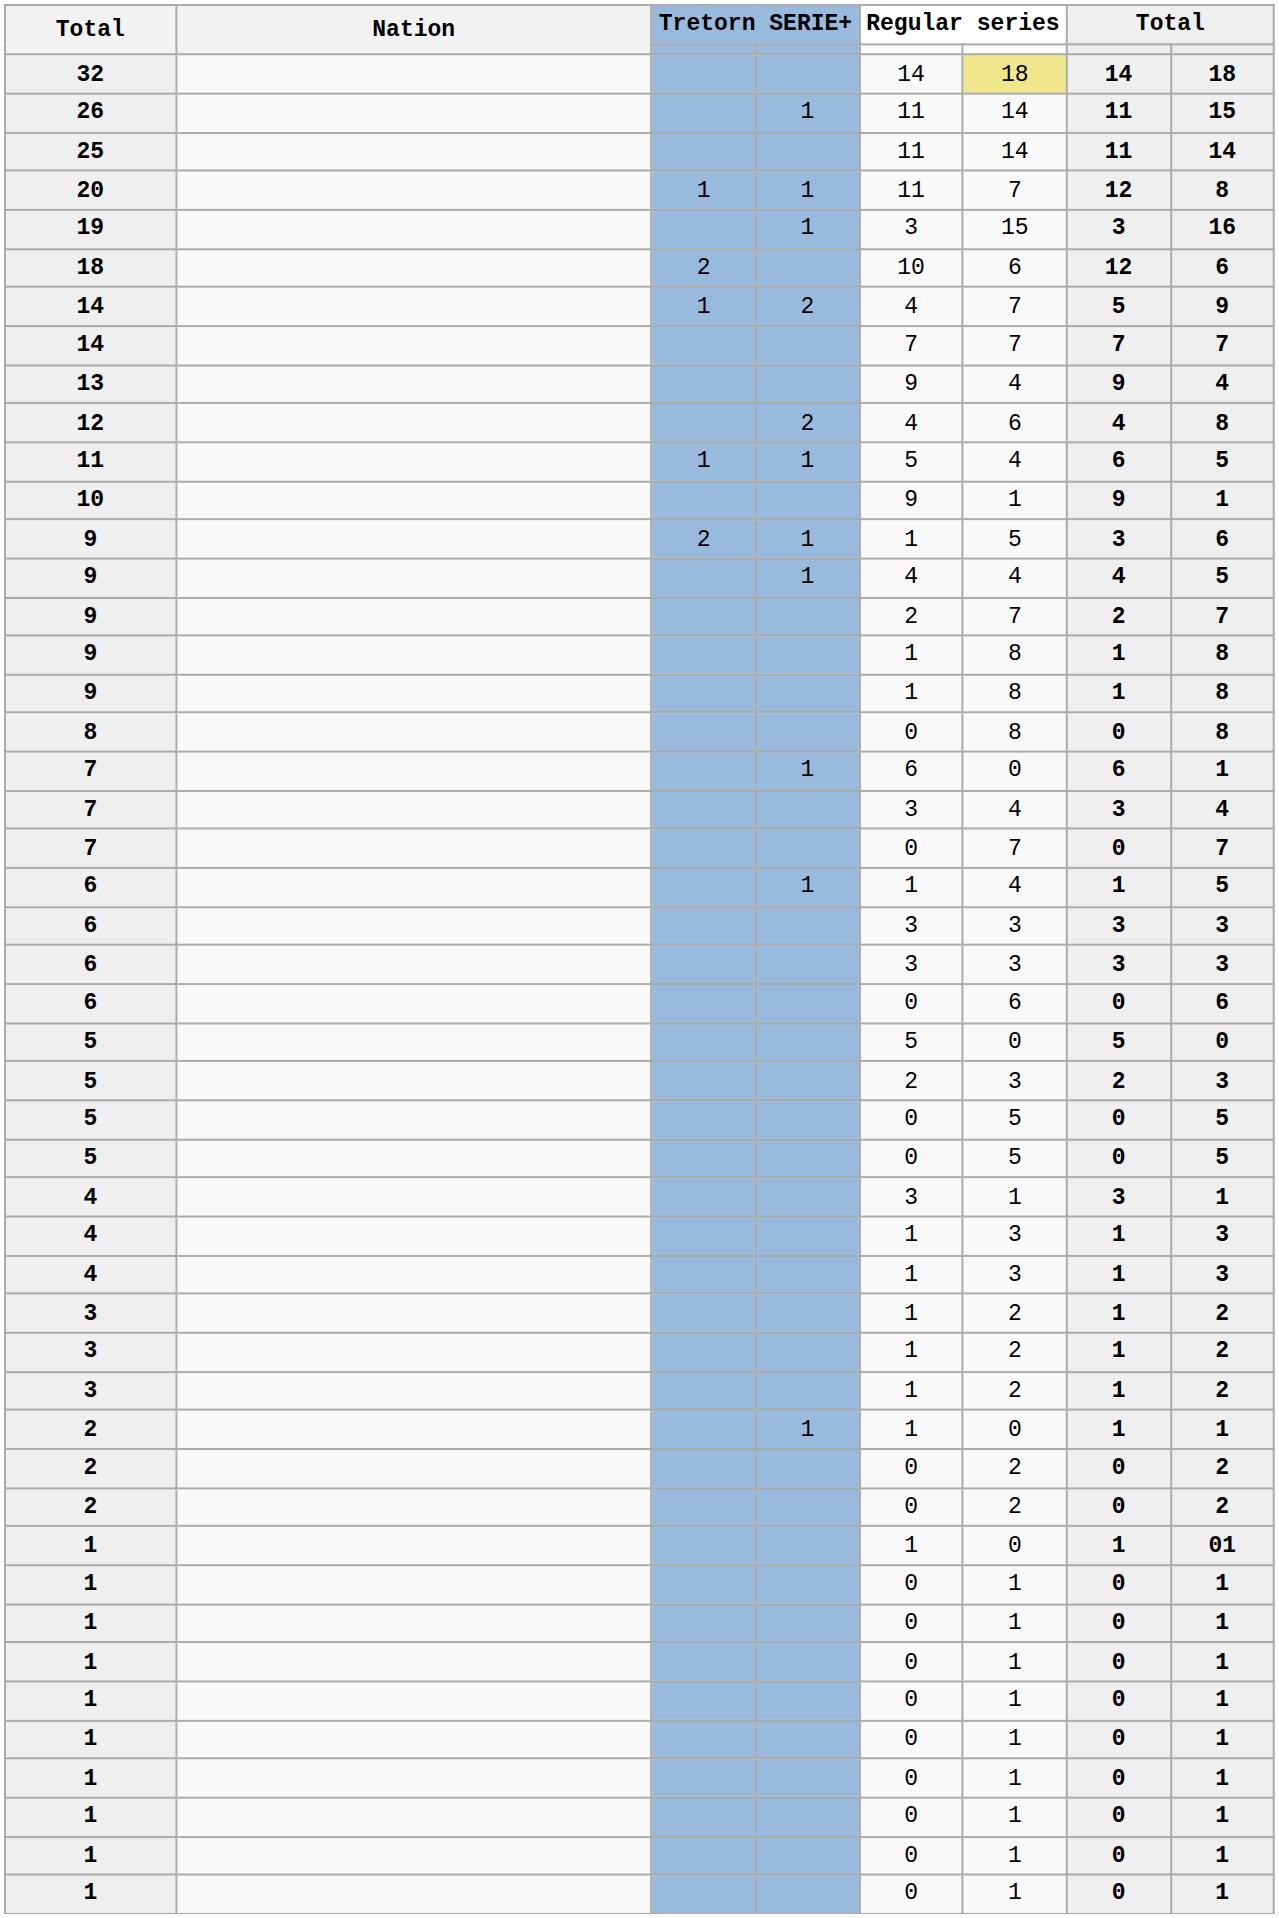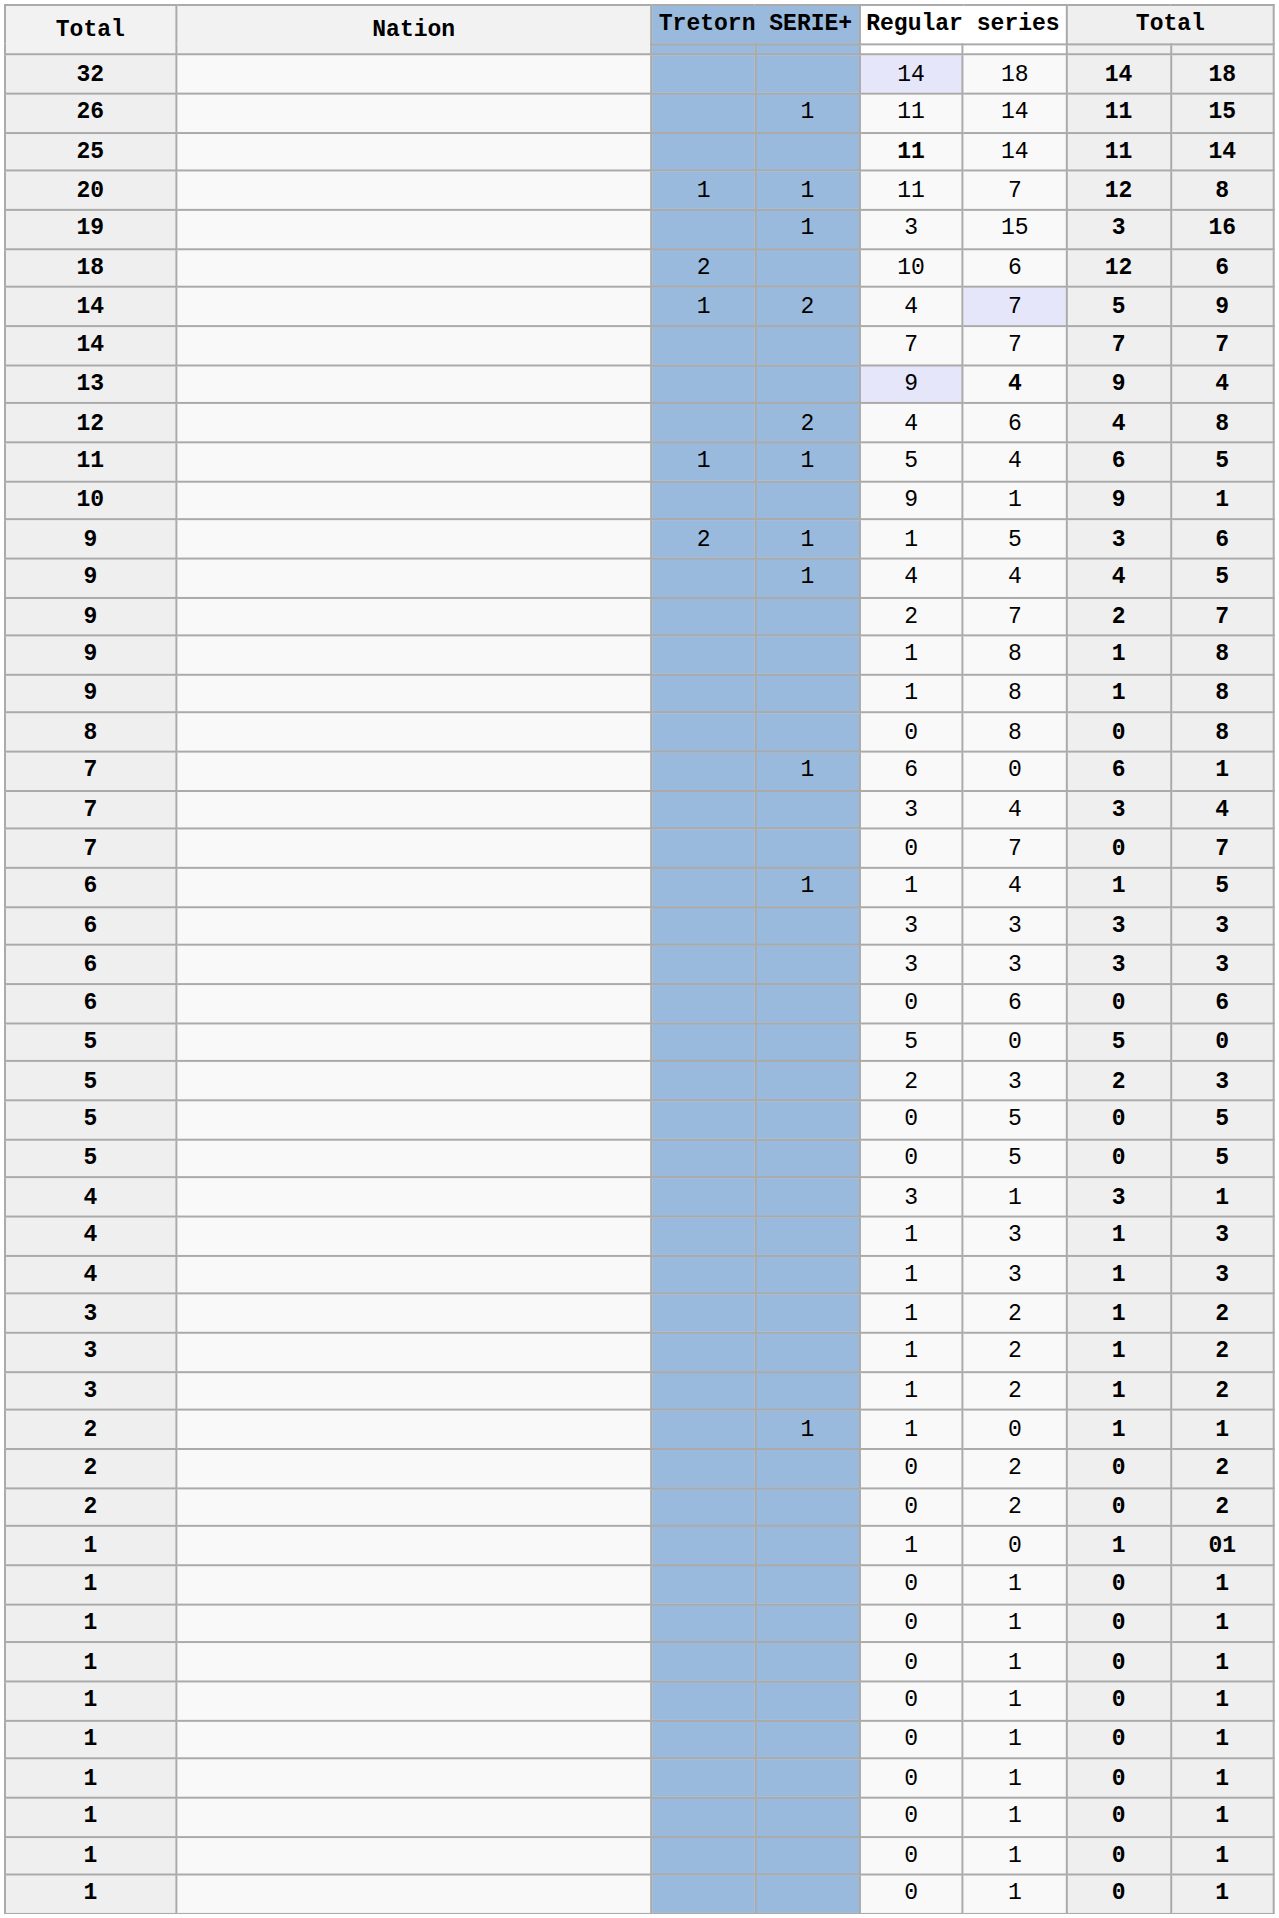(911, 74) no background -> (911, 74) lavender background
(1015, 74) khaki background -> (1015, 74) no background
(911, 151) normal -> (911, 151) bold
(1015, 306) no background -> (1015, 306) lavender background
(911, 384) no background -> (911, 384) lavender background
(1015, 384) normal -> (1015, 384) bold
